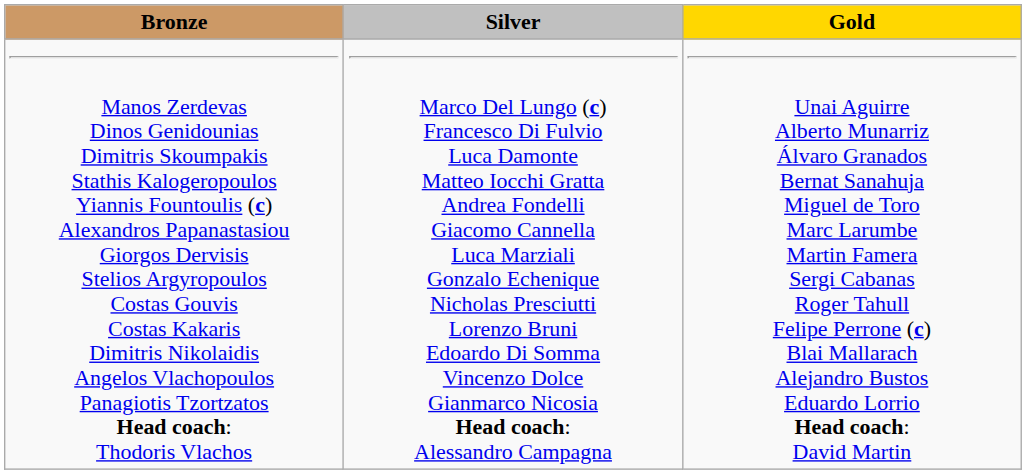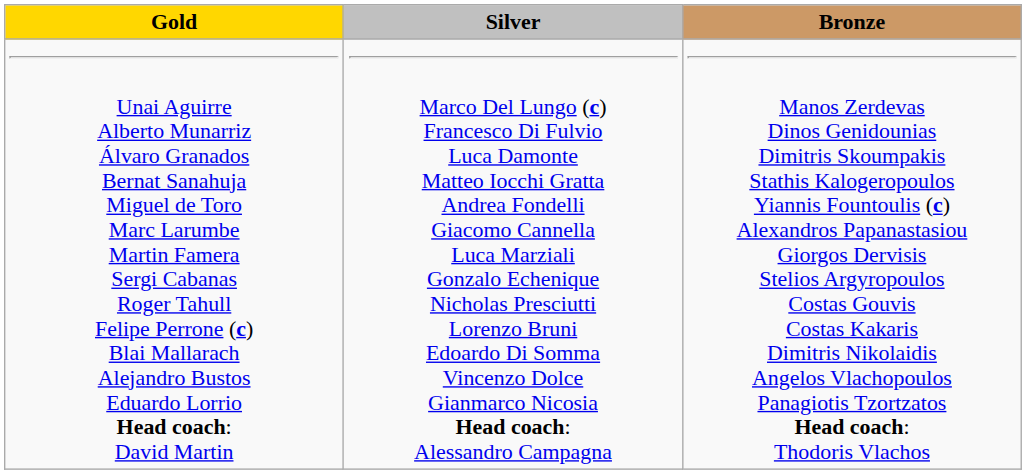columns swapped: (852, 21) <-> (174, 21)
